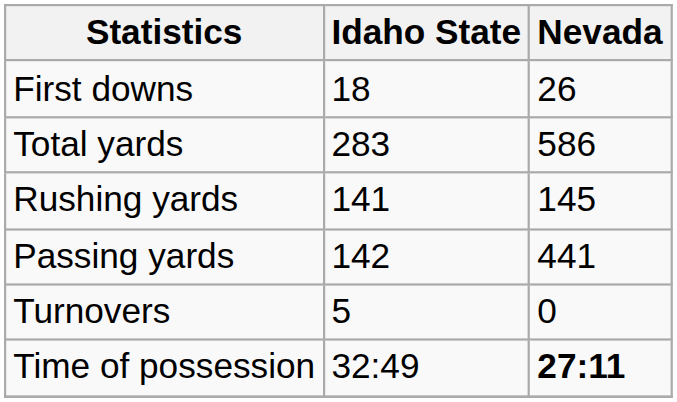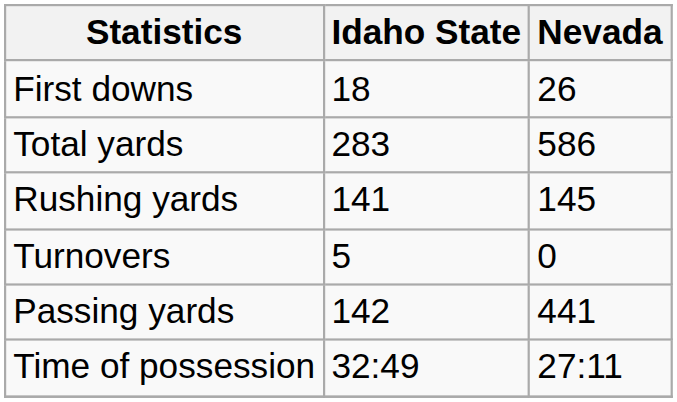rows swapped: (124, 255) <-> (92, 311)
(581, 367) bold -> (580, 367) normal
